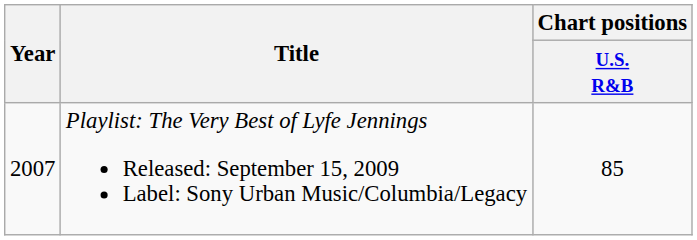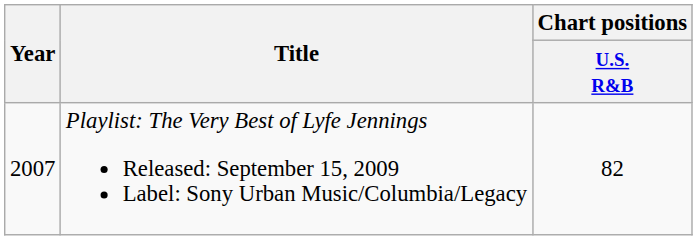(612, 168) 85 -> (612, 168) 82
